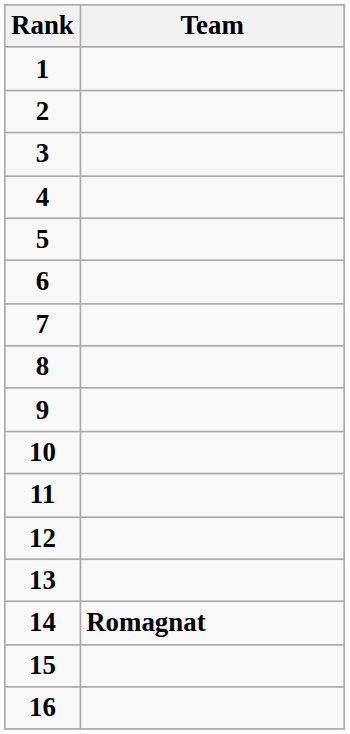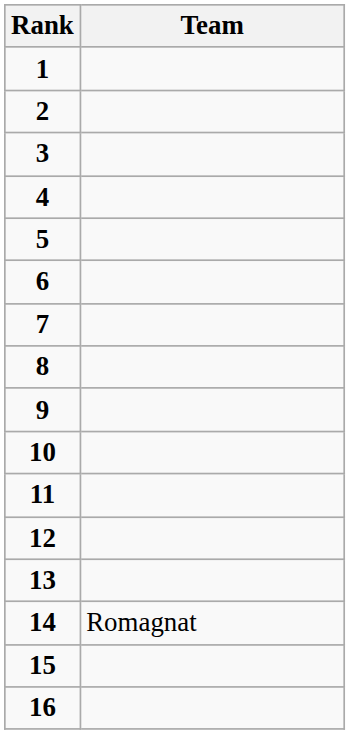(146, 622) bold -> (141, 622) normal
